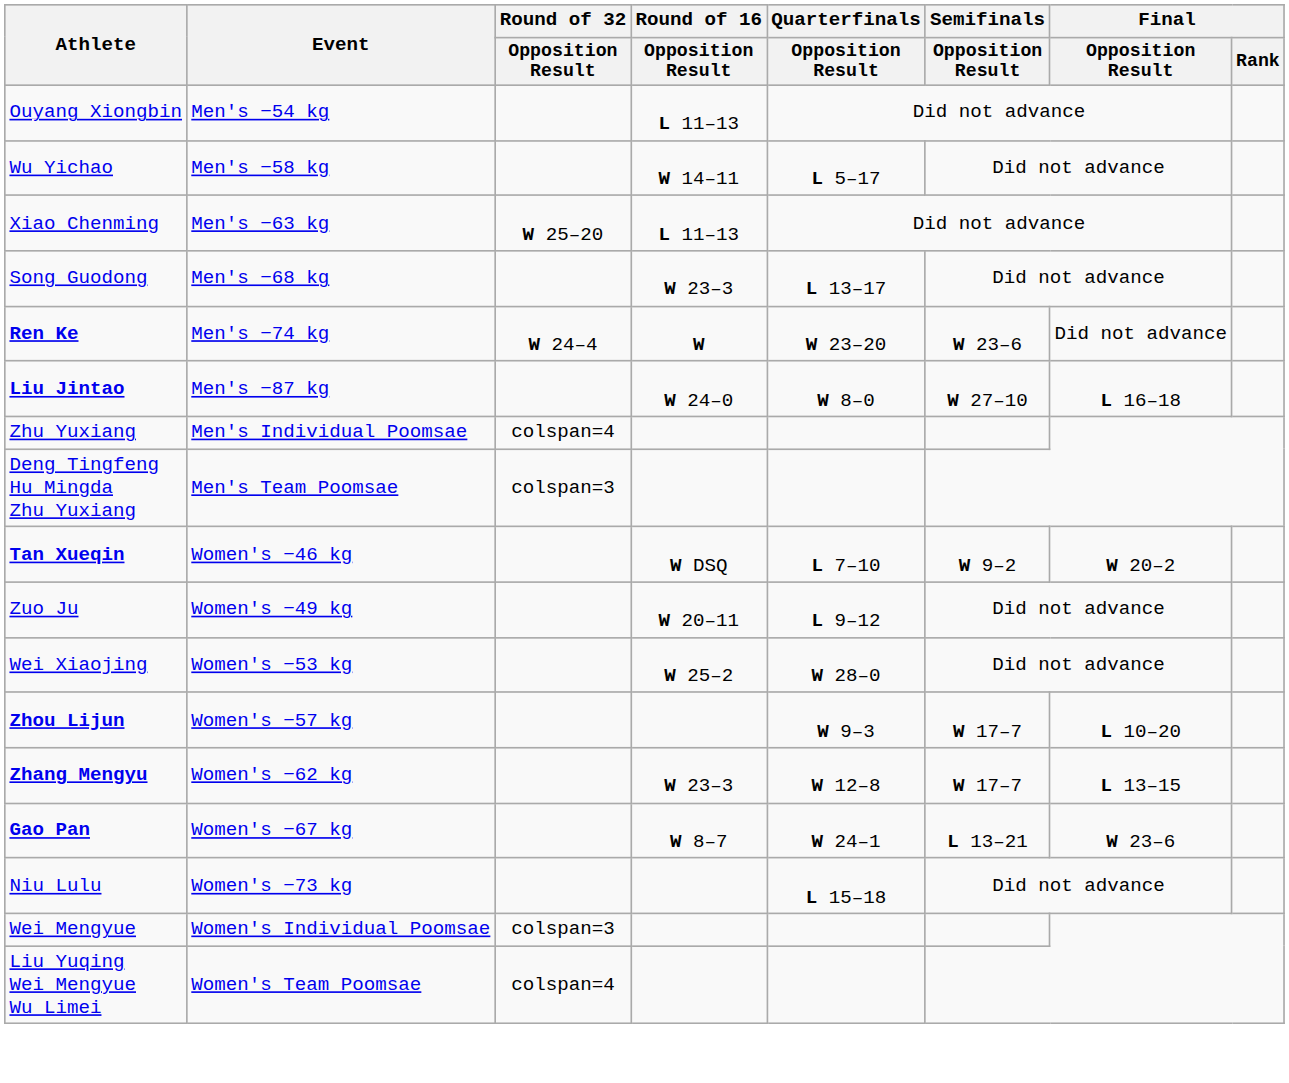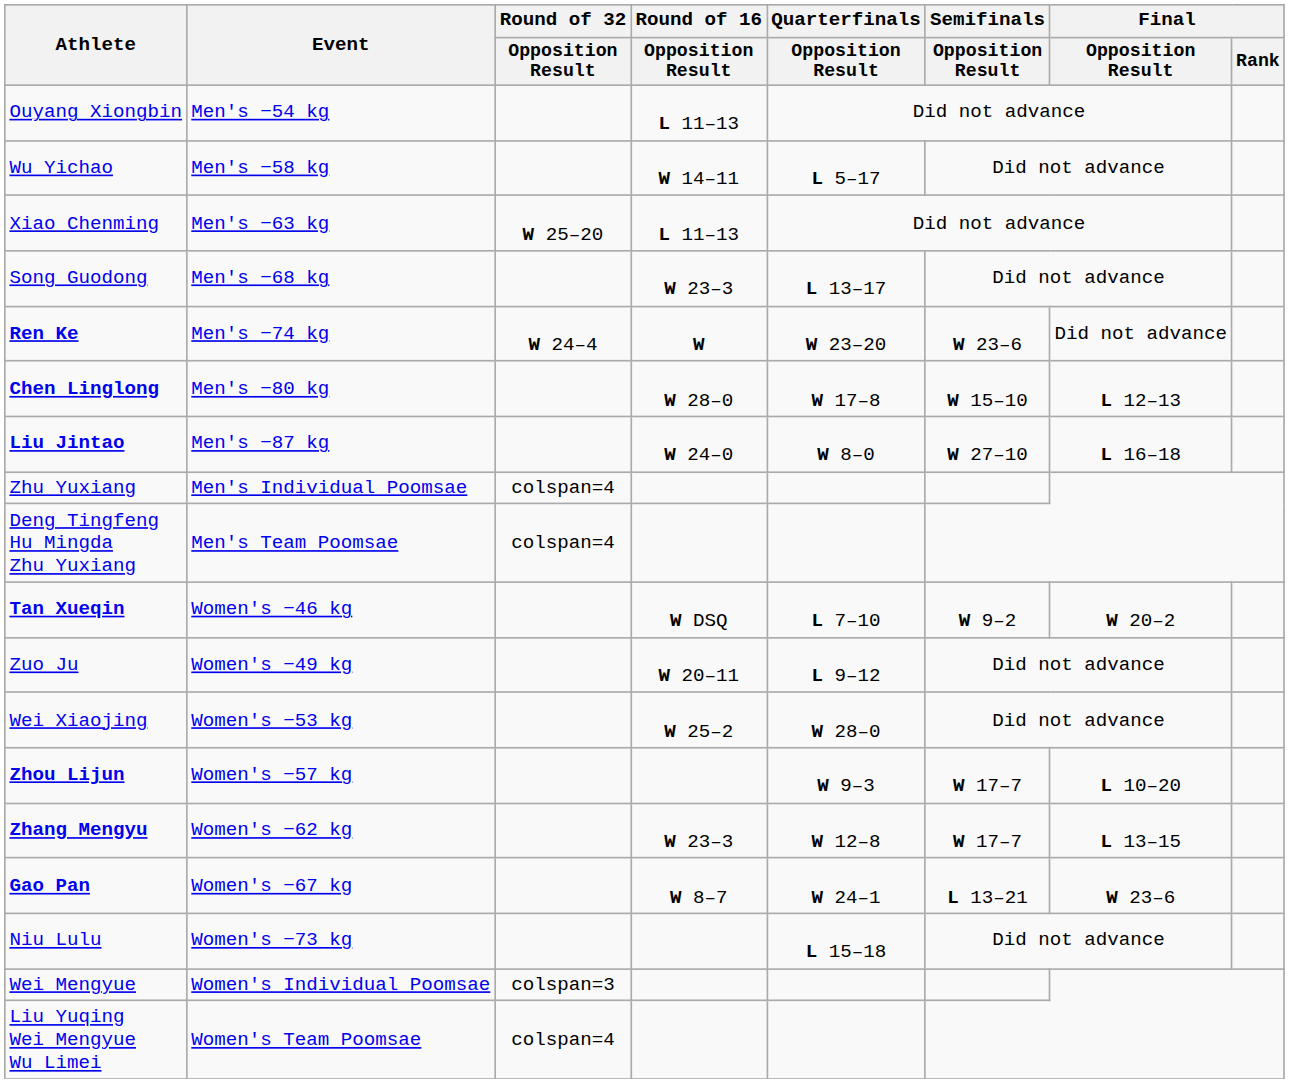+ row: (84, 389)
(563, 488) colspan=3 -> (563, 543) colspan=4
